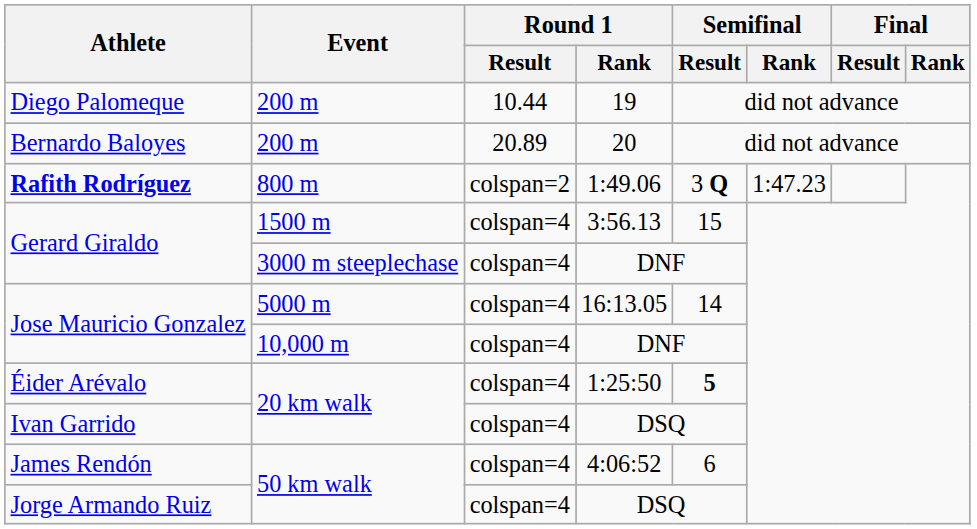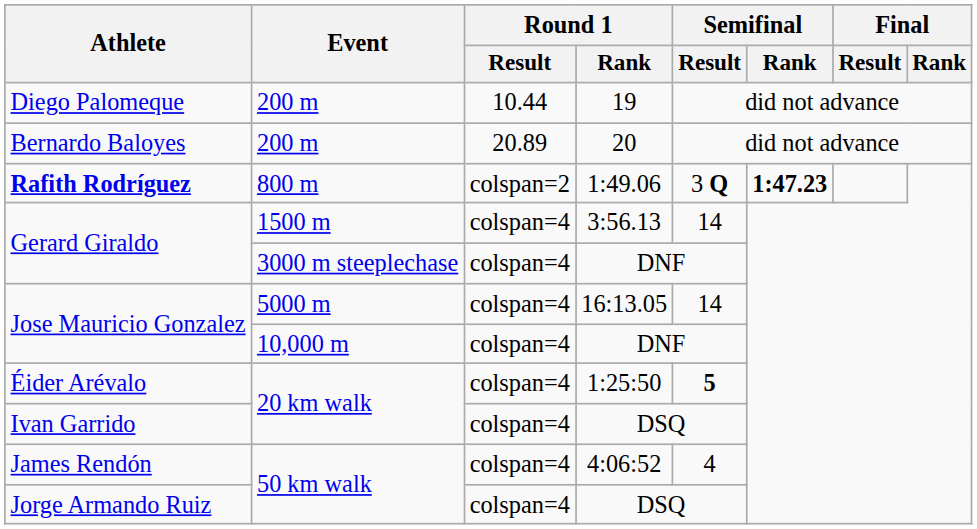(789, 183) normal -> (790, 183) bold
(710, 223) 15 -> (710, 223) 14
(710, 464) 6 -> (710, 464) 4
